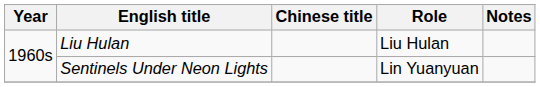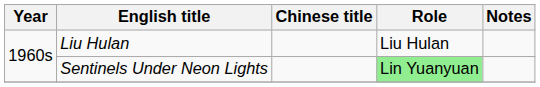(429, 69) no background -> (429, 69) lightgreen background
